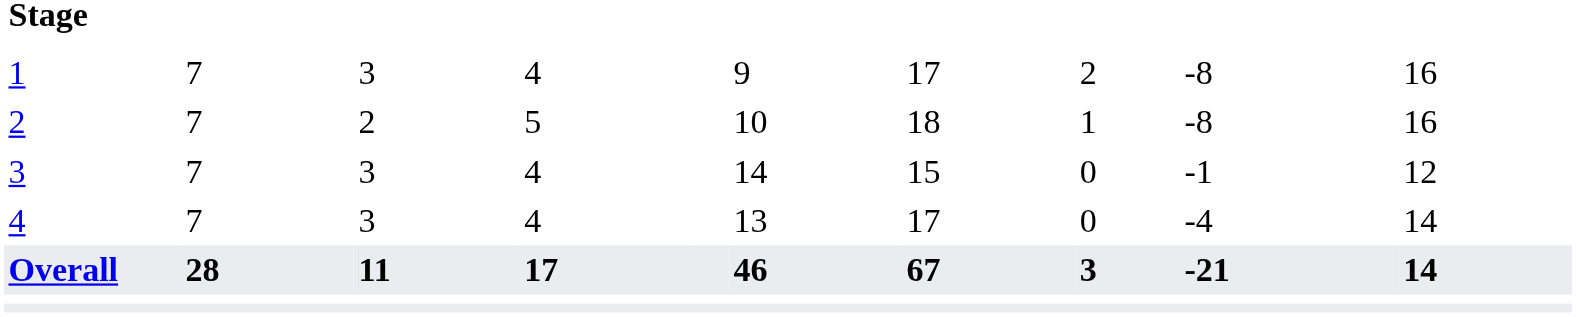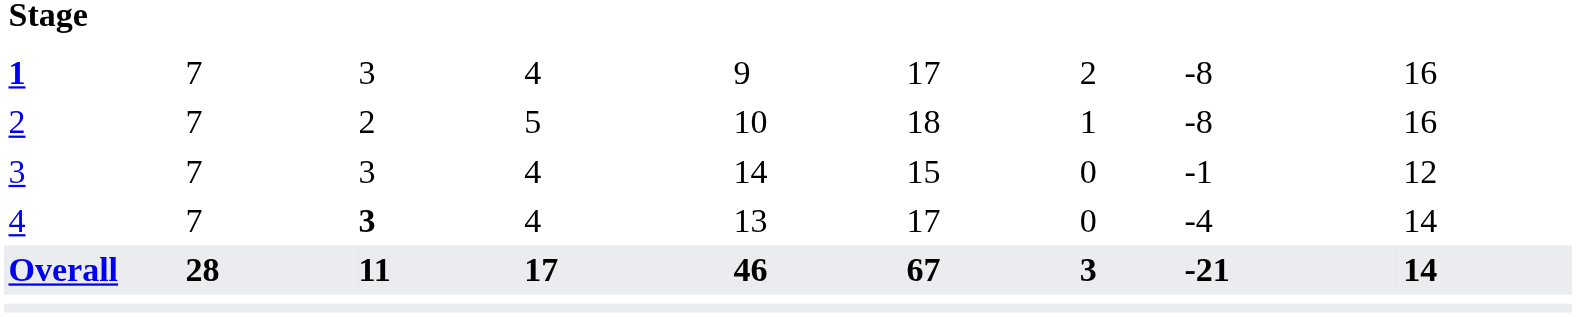(17, 72) normal -> (17, 72) bold
(367, 220) normal -> (367, 220) bold
